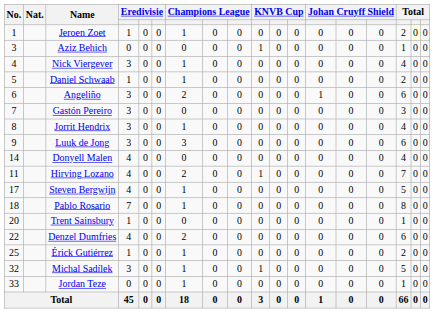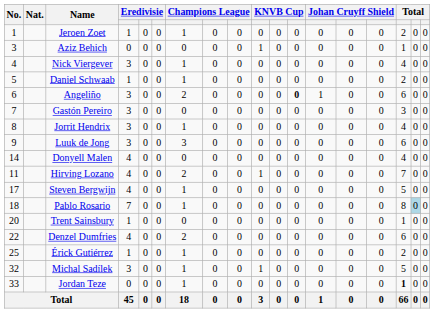(416, 32) lightyellow background -> (416, 32) no background
(297, 95) normal -> (297, 95) bold
(416, 205) no background -> (416, 205) lightblue background
(404, 284) normal -> (404, 284) bold
